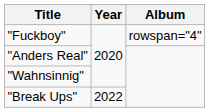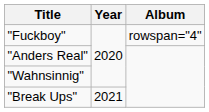(108, 96) 2022 -> (108, 96) 2021
